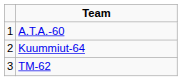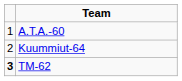(10, 66) normal -> (10, 66) bold
